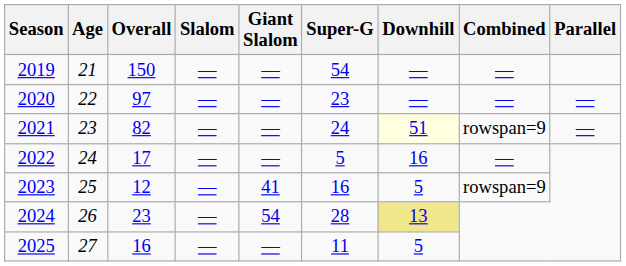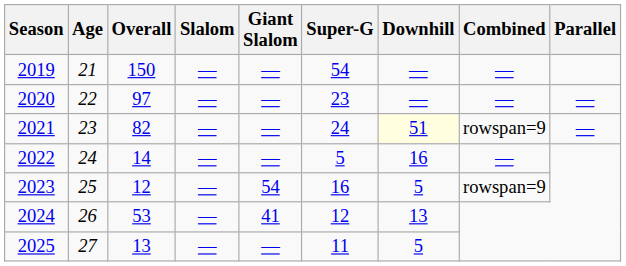(141, 157) 17 -> (141, 157) 14
(270, 187) 41 -> (270, 187) 54
(141, 216) 23 -> (141, 216) 53
(270, 216) 54 -> (270, 216) 41
(340, 216) 28 -> (340, 216) 12
(418, 216) khaki background -> (418, 216) no background
(141, 246) 16 -> (141, 246) 13
